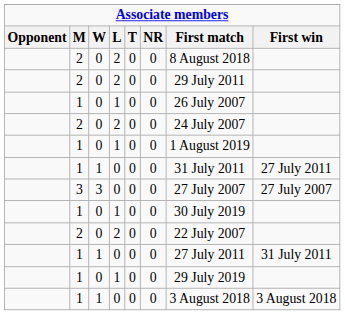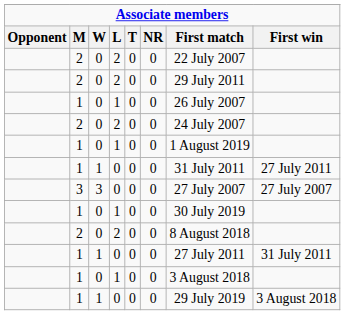(210, 59) 8 August 2018 -> (210, 59) 22 July 2007
(210, 233) 22 July 2007 -> (210, 233) 8 August 2018
(210, 277) 29 July 2019 -> (210, 277) 3 August 2018
(210, 299) 3 August 2018 -> (210, 299) 29 July 2019
